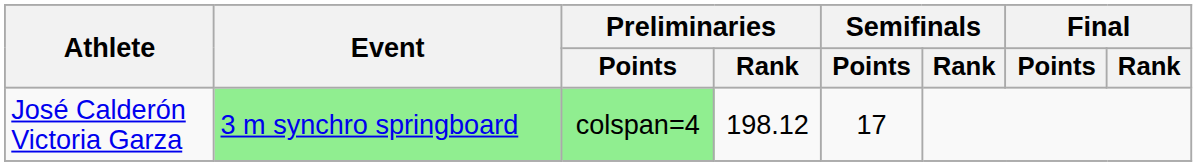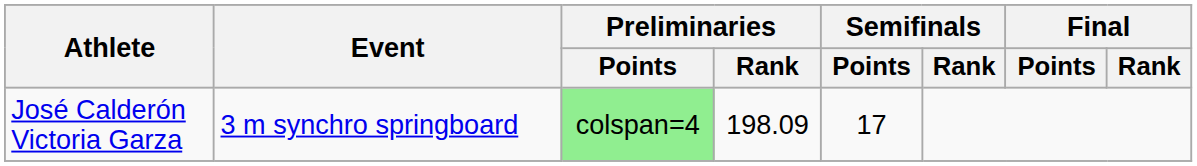(369, 125) lightgreen background -> (369, 125) no background
(768, 125) 198.12 -> (768, 125) 198.09
